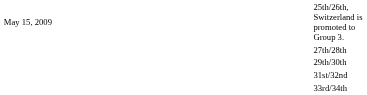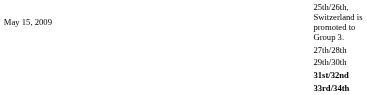(330, 75) normal -> (331, 75) bold
(330, 88) normal -> (331, 88) bold
